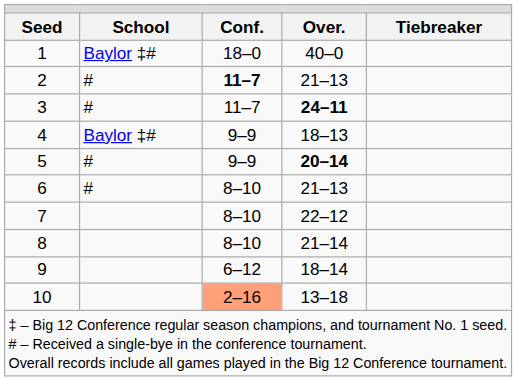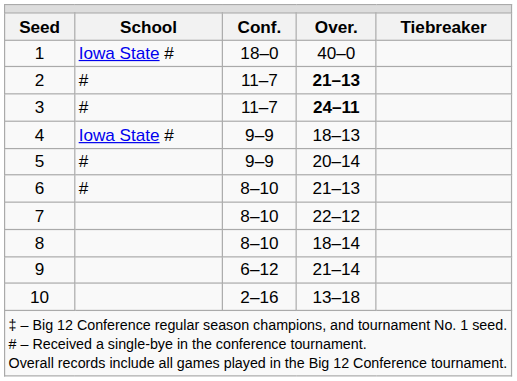(120, 54) Baylor ‡# -> (126, 54) Iowa State #
(242, 81) bold -> (259, 81) normal
(324, 81) normal -> (336, 81) bold
(120, 135) Baylor ‡# -> (126, 135) Iowa State #
(324, 162) bold -> (336, 162) normal
(324, 243) 21–14 -> (336, 243) 18–14
(324, 270) 18–14 -> (336, 270) 21–14
(242, 297) lightsalmon background -> (259, 297) no background
